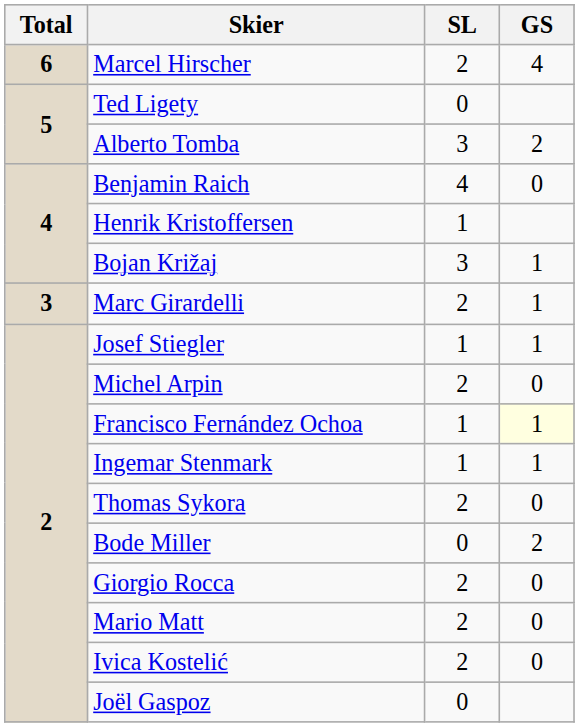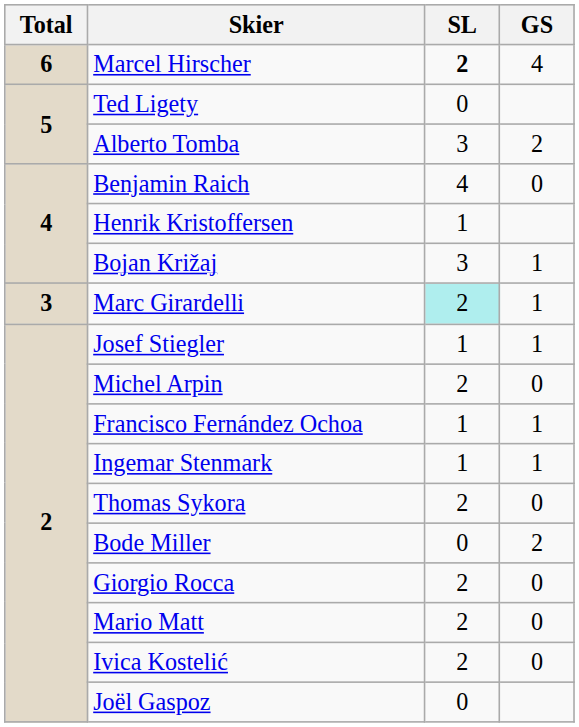(462, 64) normal -> (462, 64) bold
(462, 303) no background -> (462, 303) paleturquoise background
(537, 423) lightyellow background -> (537, 423) no background
